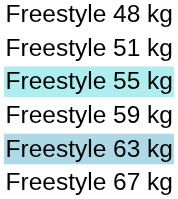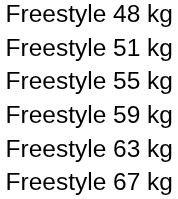(89, 81) paleturquoise background -> (89, 81) no background
(89, 148) lightblue background -> (89, 148) no background
